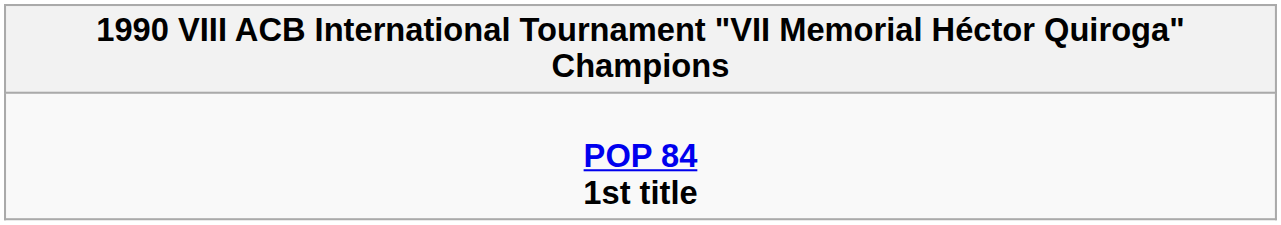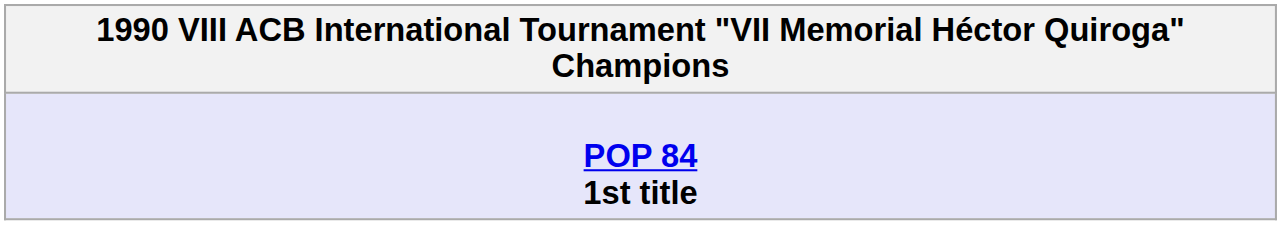(640, 173) no background -> (640, 173) lavender background
